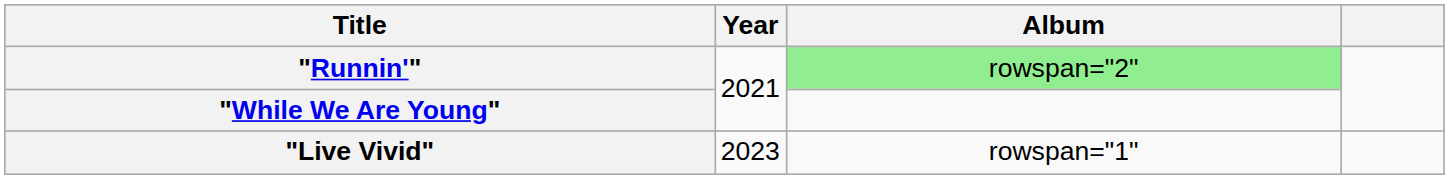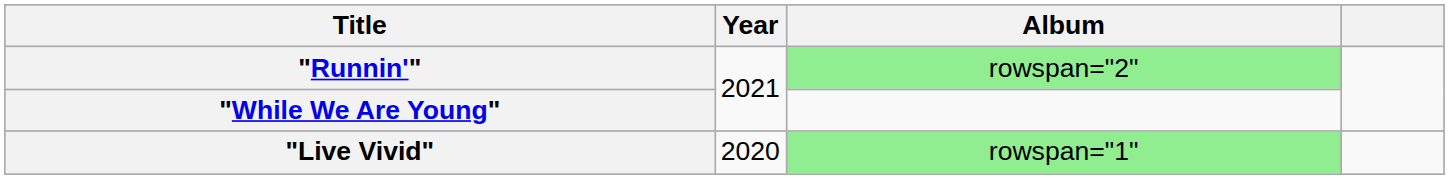(750, 151) 2023 -> (750, 151) 2020
(1064, 151) no background -> (1064, 151) lightgreen background
